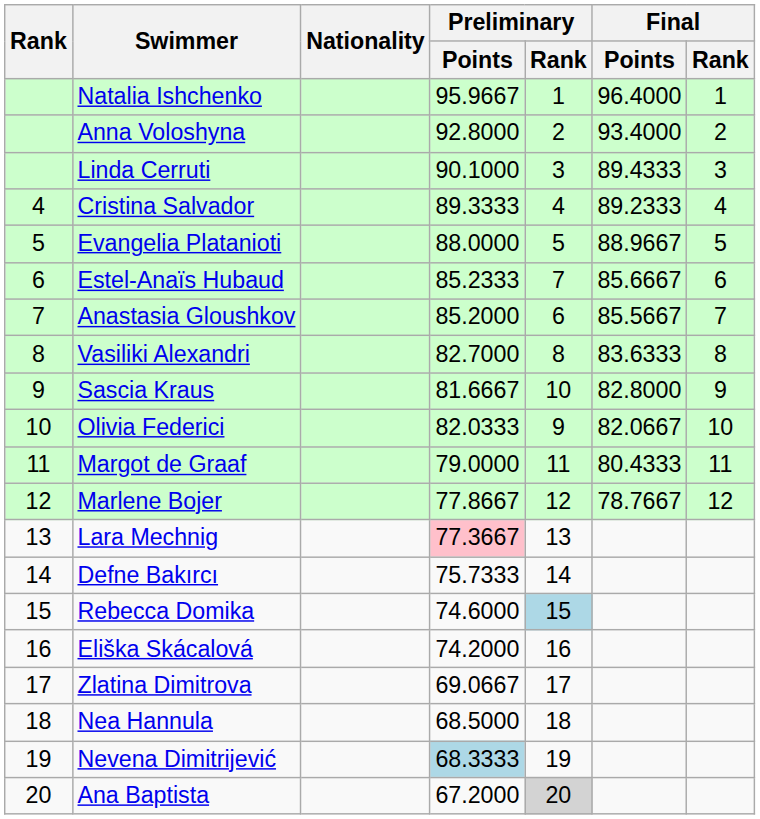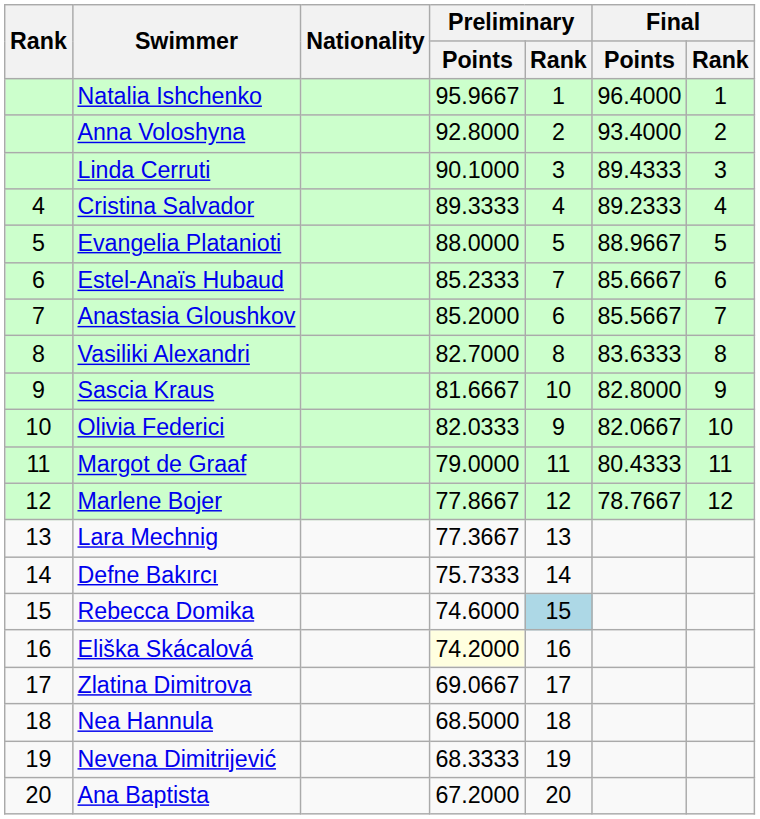(477, 538) pink background -> (477, 538) no background
(477, 648) no background -> (477, 648) lightyellow background
(477, 758) lightblue background -> (477, 758) no background
(558, 795) lightgrey background -> (558, 795) no background
